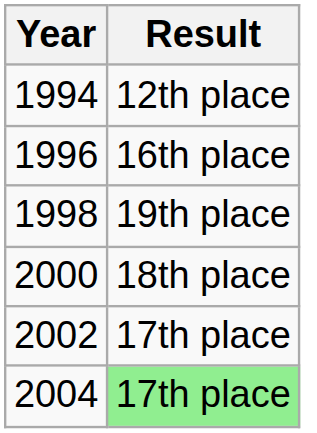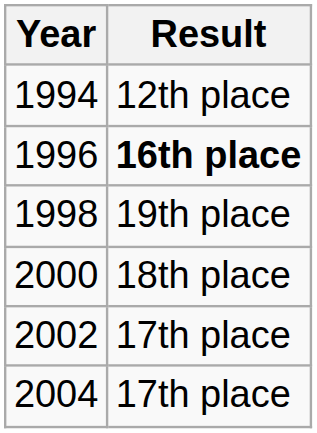(203, 154) normal -> (209, 154) bold
(203, 395) lightgreen background -> (203, 395) no background
